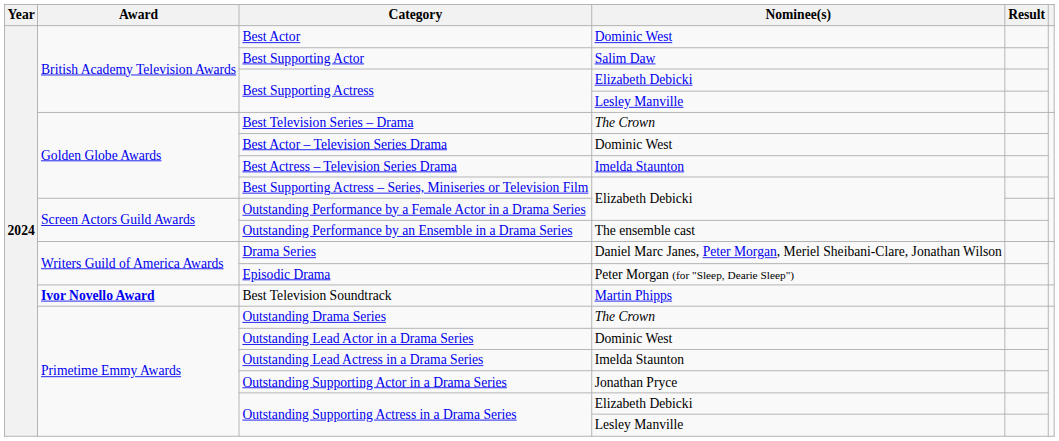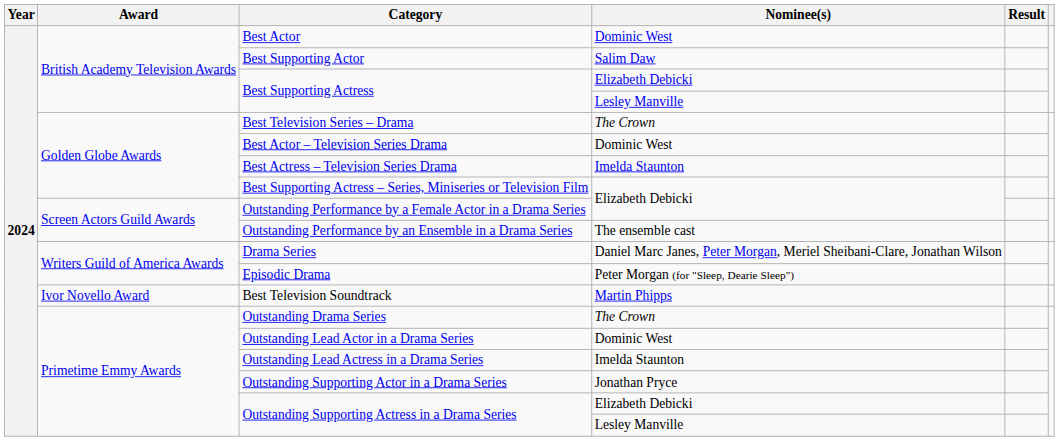(98, 295) bold -> (95, 295) normal
